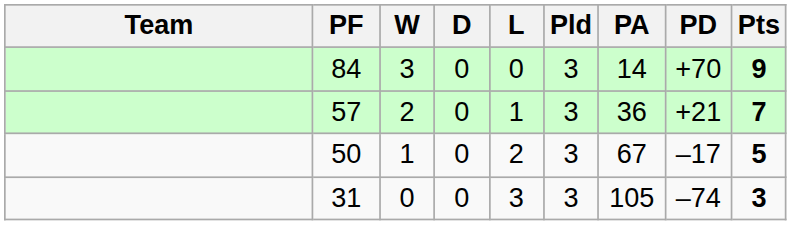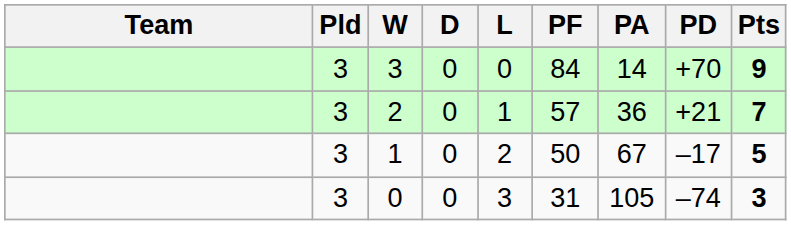columns swapped: (571, 25) <-> (346, 25)
